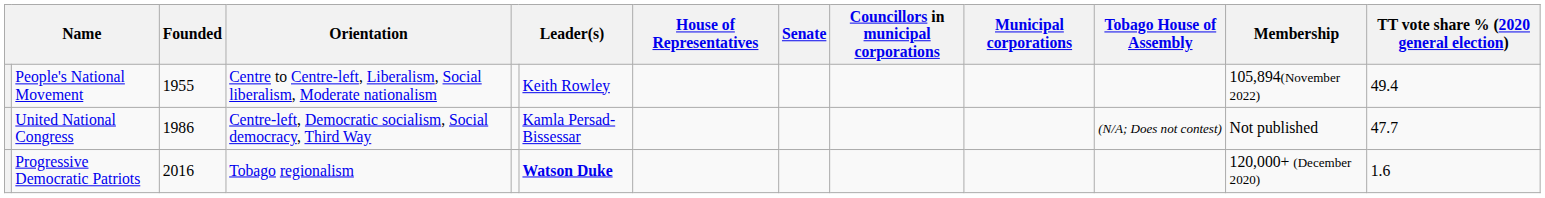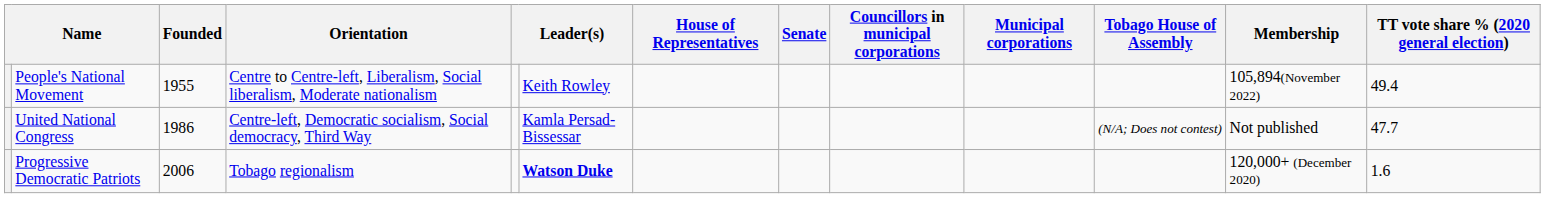(178, 170) 2016 -> (178, 170) 2006
